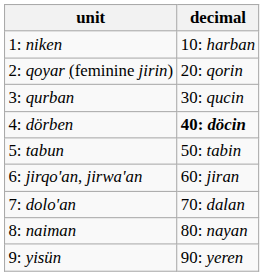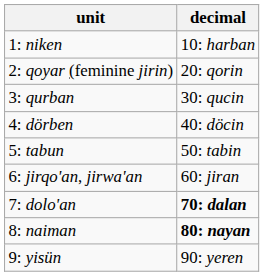(213, 124) bold -> (212, 124) normal
(213, 204) normal -> (214, 204) bold
(214, 230) normal -> (216, 230) bold
